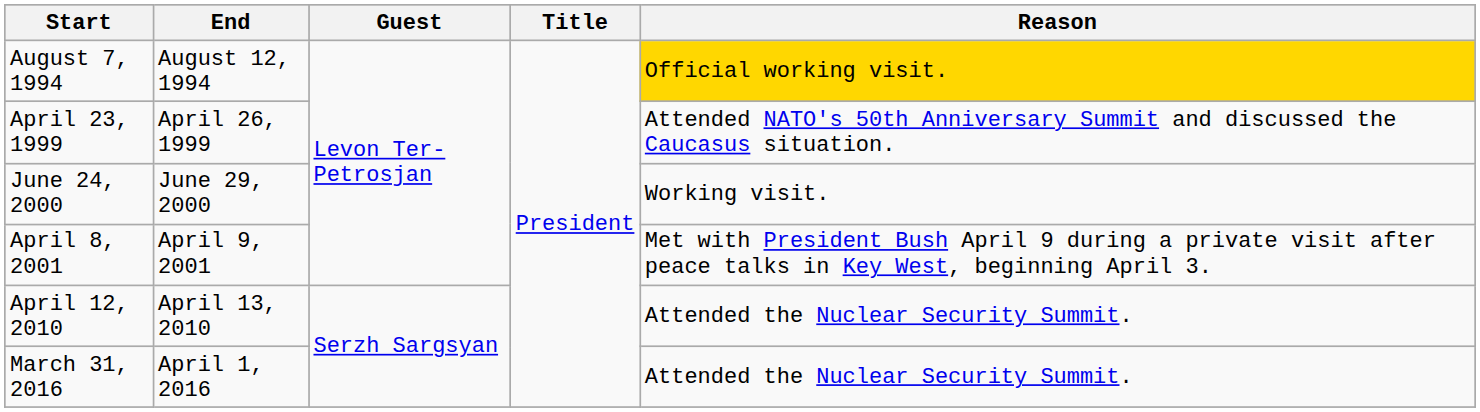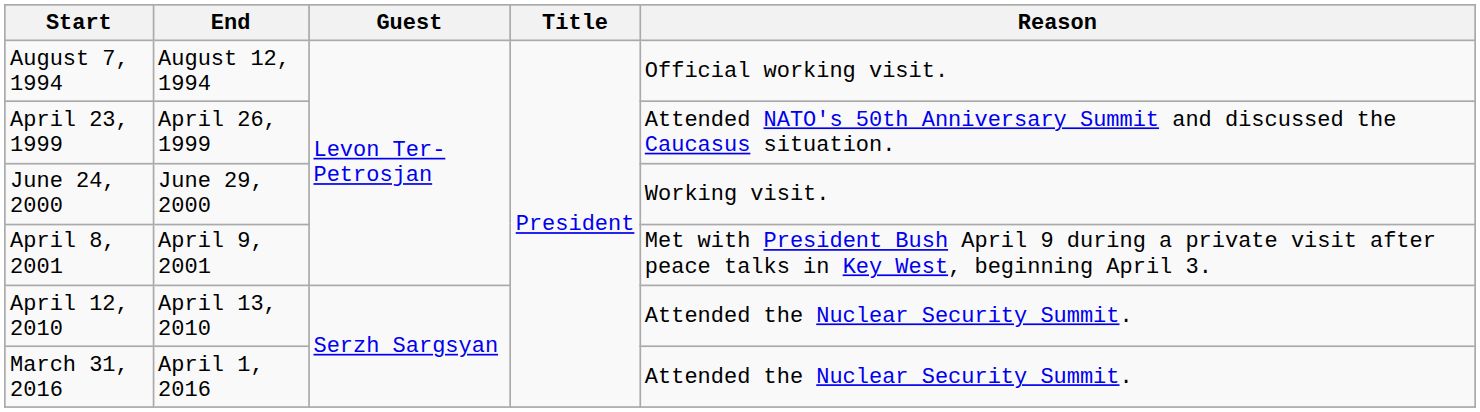(796, 71) gold background -> (796, 71) no background
